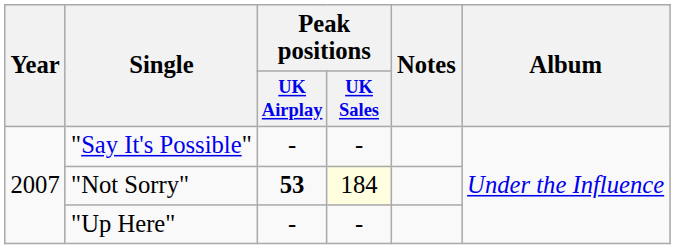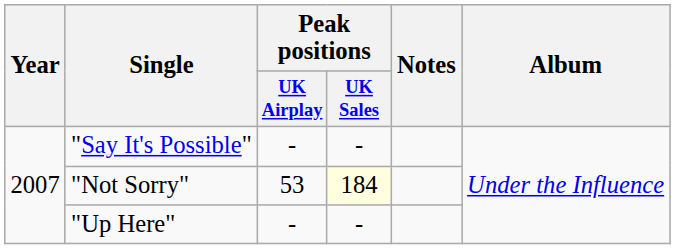(292, 185) bold -> (292, 185) normal
